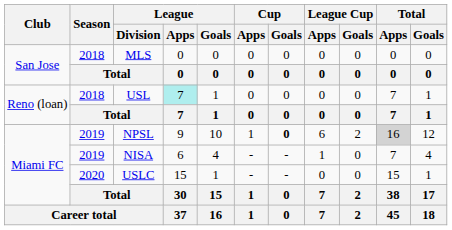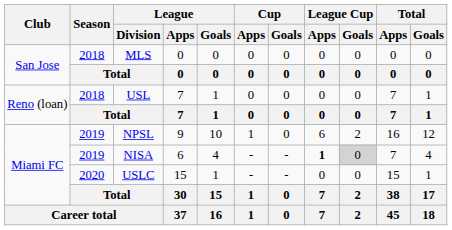(180, 94) paleturquoise background -> (180, 94) no background
(286, 134) bold -> (286, 134) normal
(393, 134) lightgrey background -> (393, 134) no background
(322, 154) normal -> (322, 154) bold
(358, 154) no background -> (358, 154) lightgrey background
